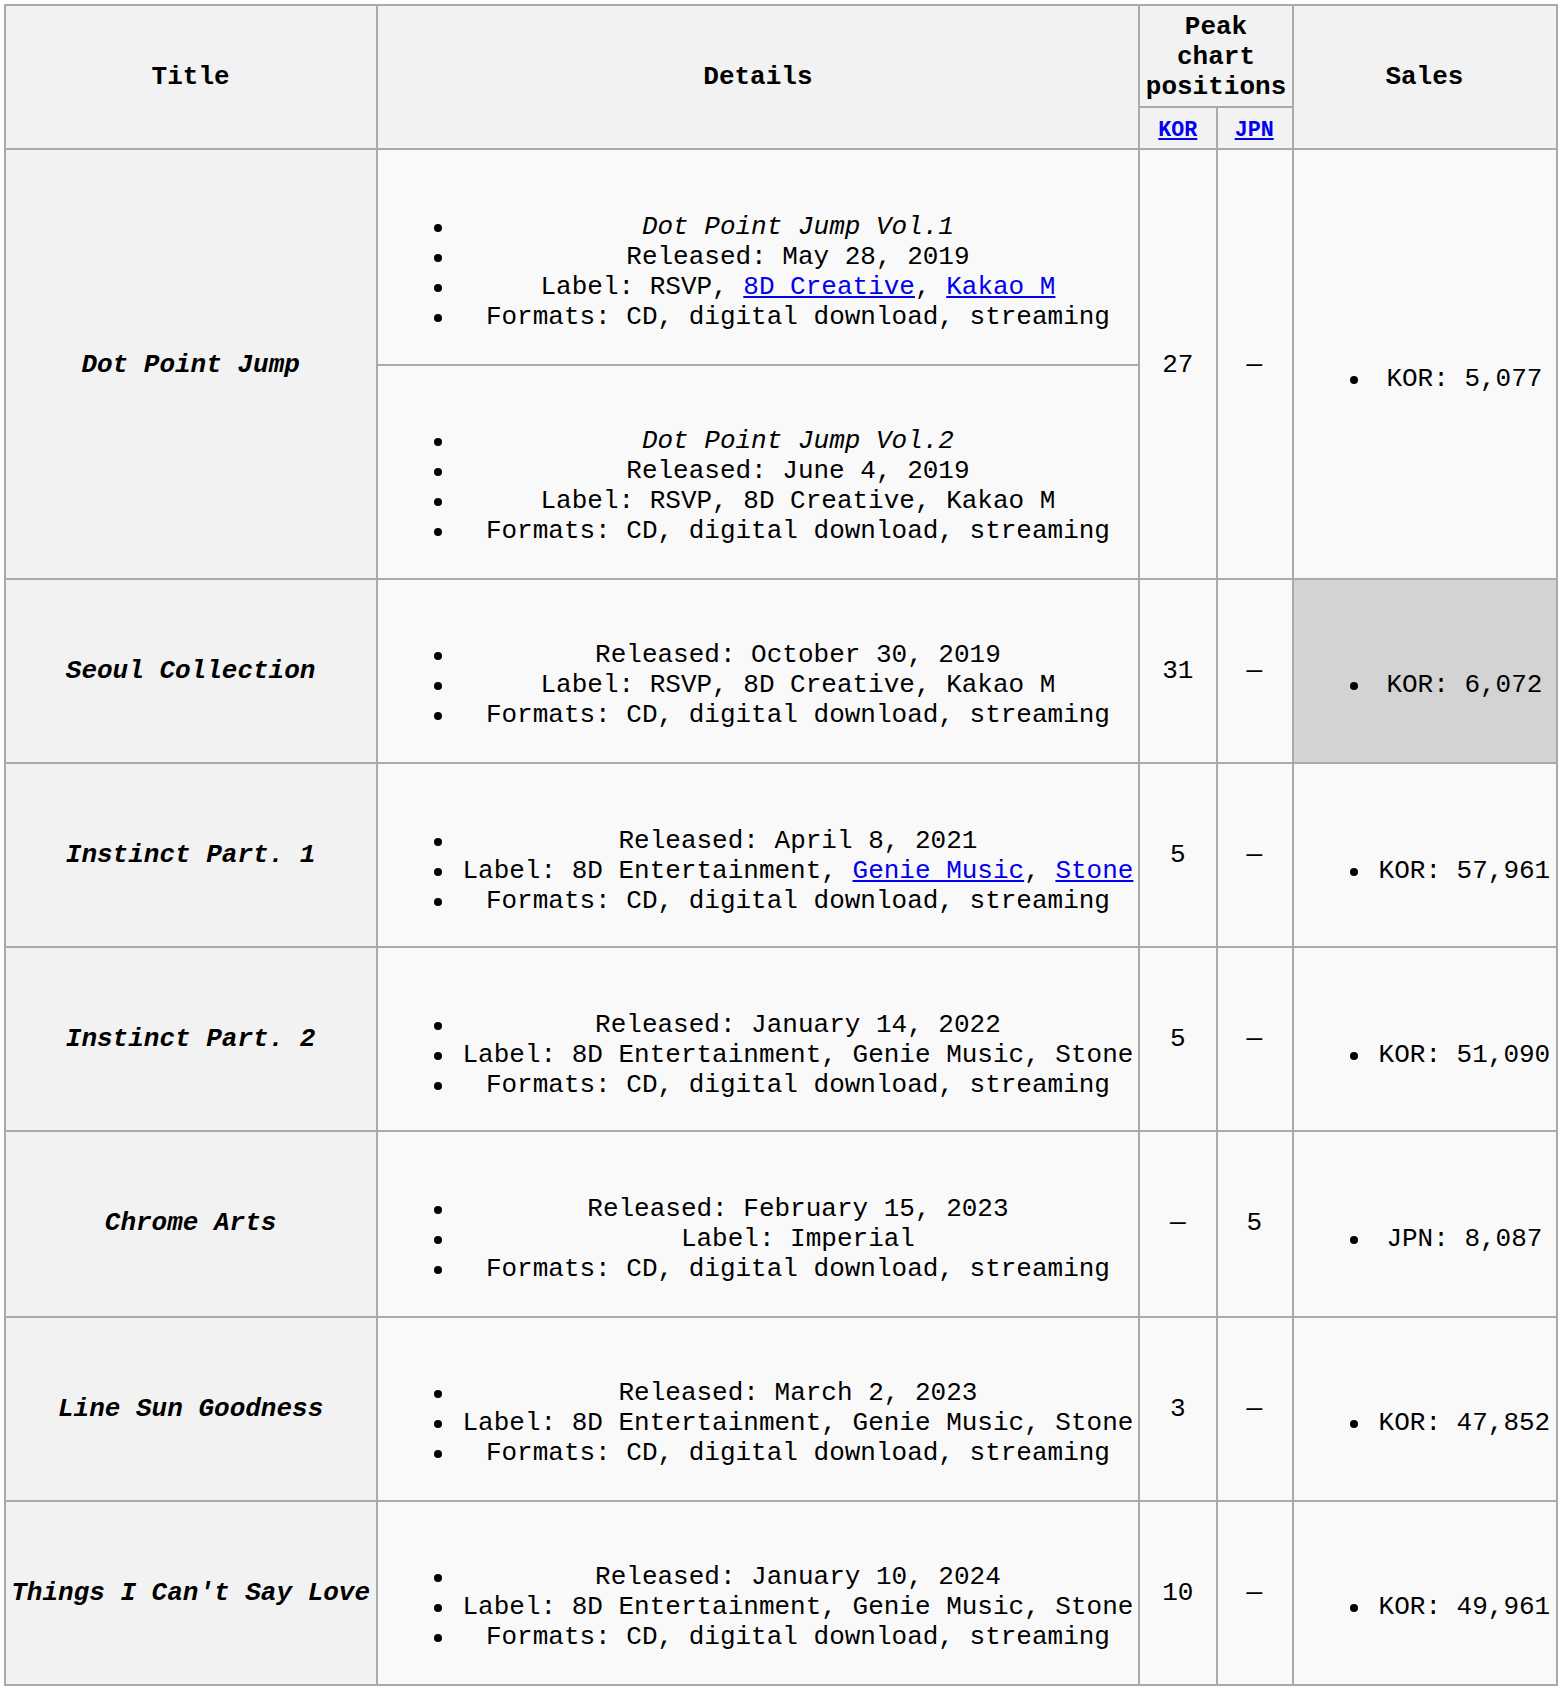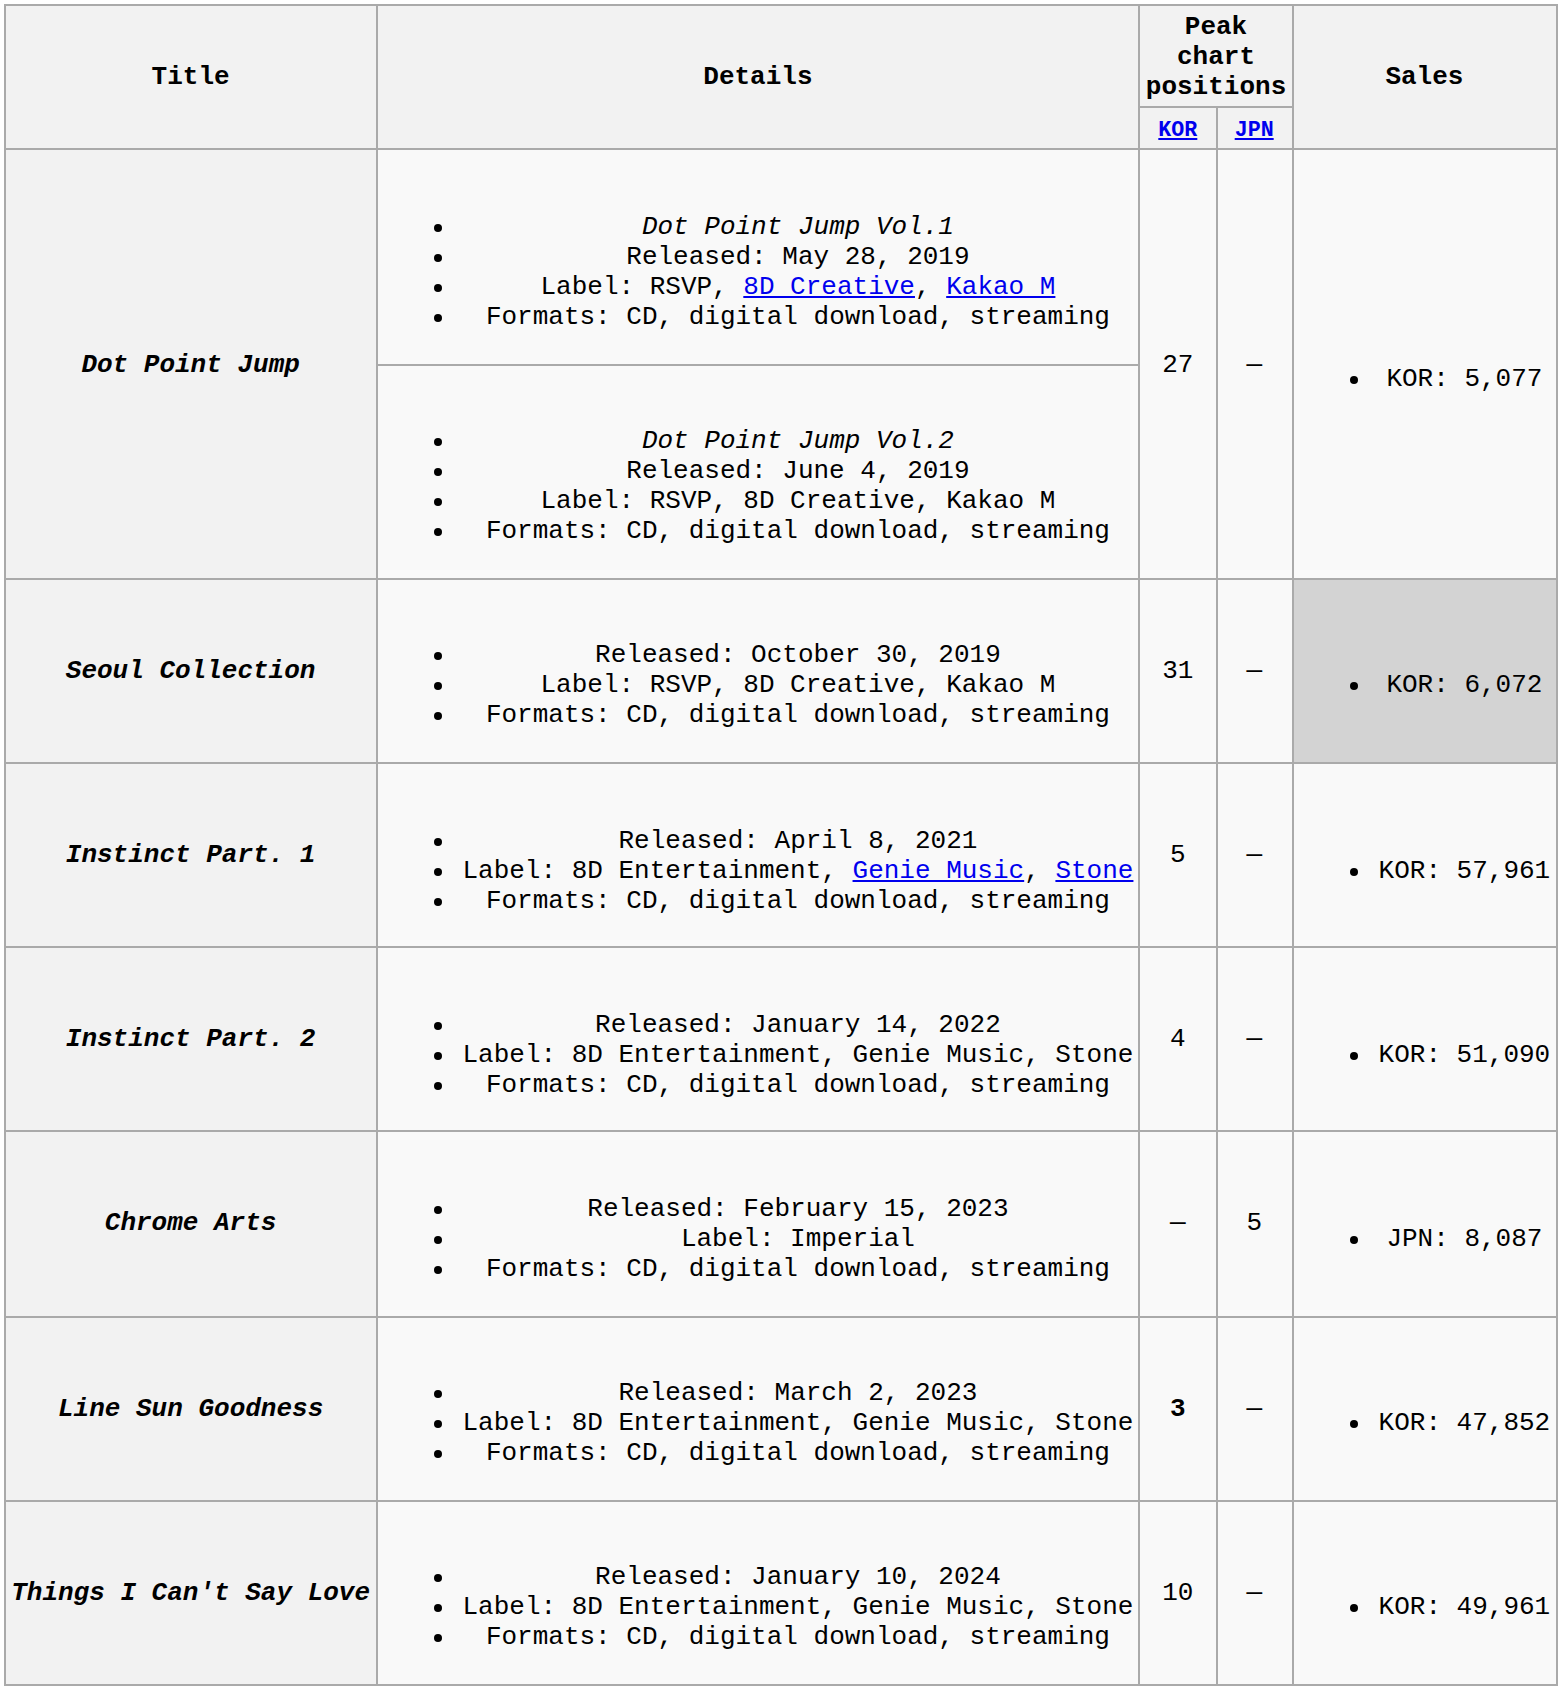(1178, 1039) 5 -> (1178, 1039) 4
(1178, 1408) normal -> (1178, 1408) bold
